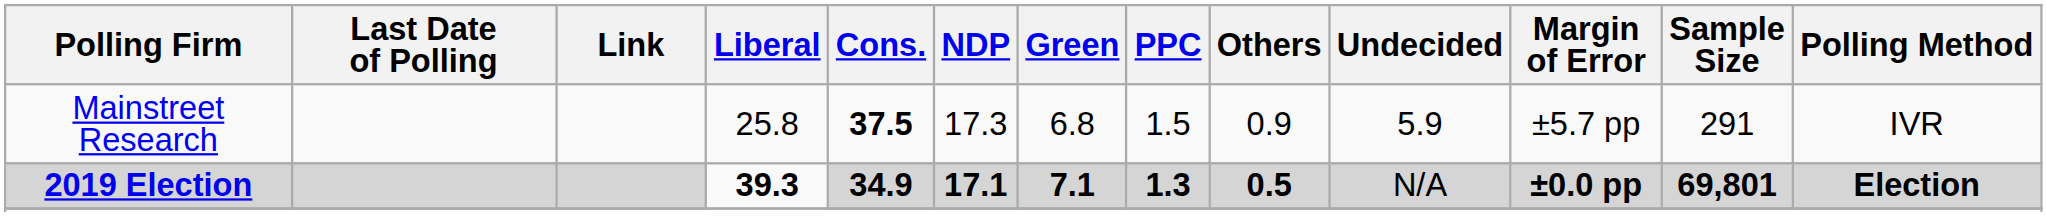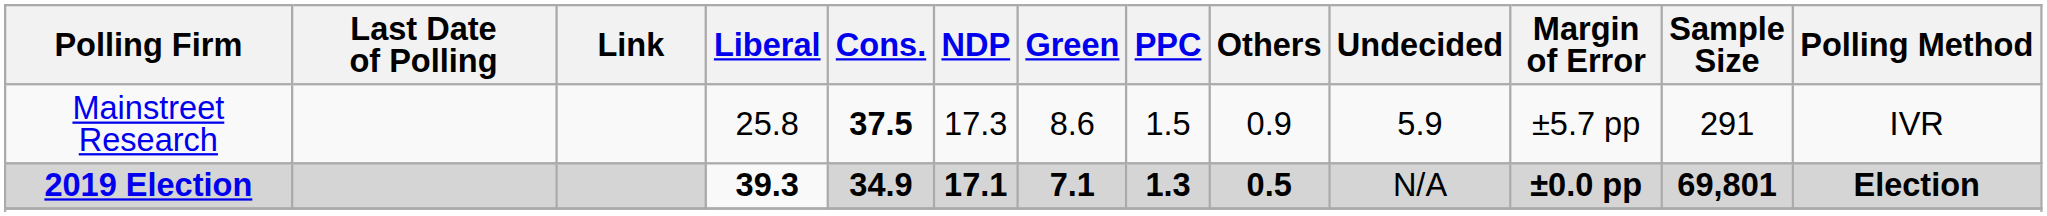(1072, 123) 6.8 -> (1072, 123) 8.6
